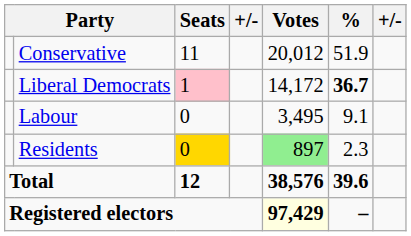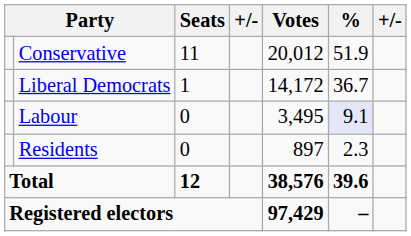(185, 85) pink background -> (185, 85) no background
(351, 85) bold -> (351, 85) normal
(356, 117) no background -> (356, 117) lavender background
(185, 149) gold background -> (185, 149) no background
(308, 149) lightgreen background -> (308, 149) no background
(296, 213) lightyellow background -> (296, 213) no background
